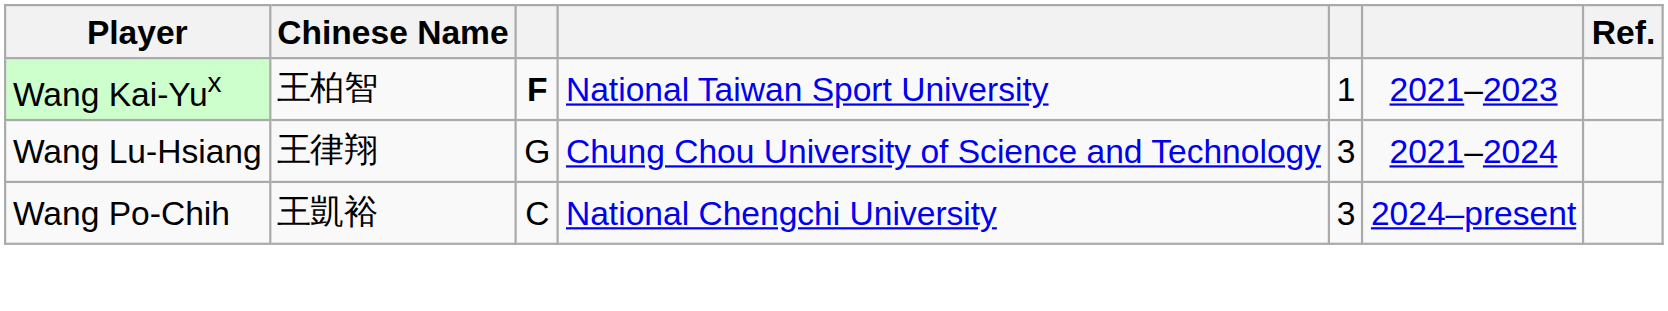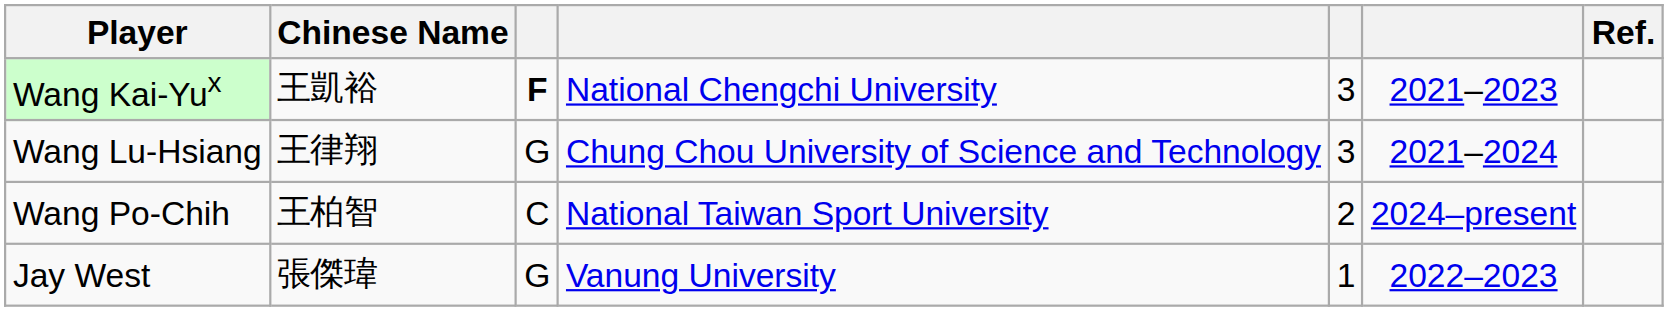(327, 87) 王柏智 -> (327, 87) 王凱裕
(807, 89) National Taiwan Sport University -> (781, 89) National Chengchi University
(1346, 89) 1 -> (1346, 89) 3
(327, 211) 王凱裕 -> (327, 211) 王柏智
(781, 214) National Chengchi University -> (807, 214) National Taiwan Sport University
(1346, 214) 3 -> (1346, 214) 2
+ row: (82, 276)
